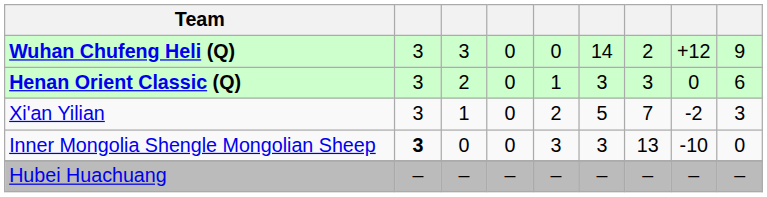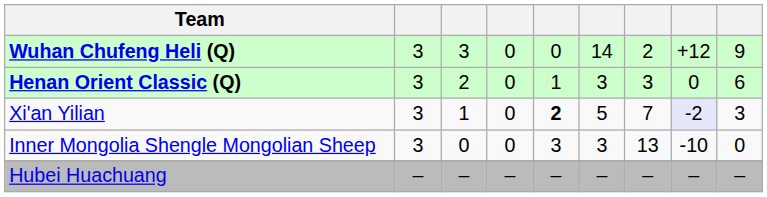(556, 113) normal -> (556, 113) bold
(694, 113) no background -> (694, 113) lavender background
(418, 144) bold -> (418, 144) normal
